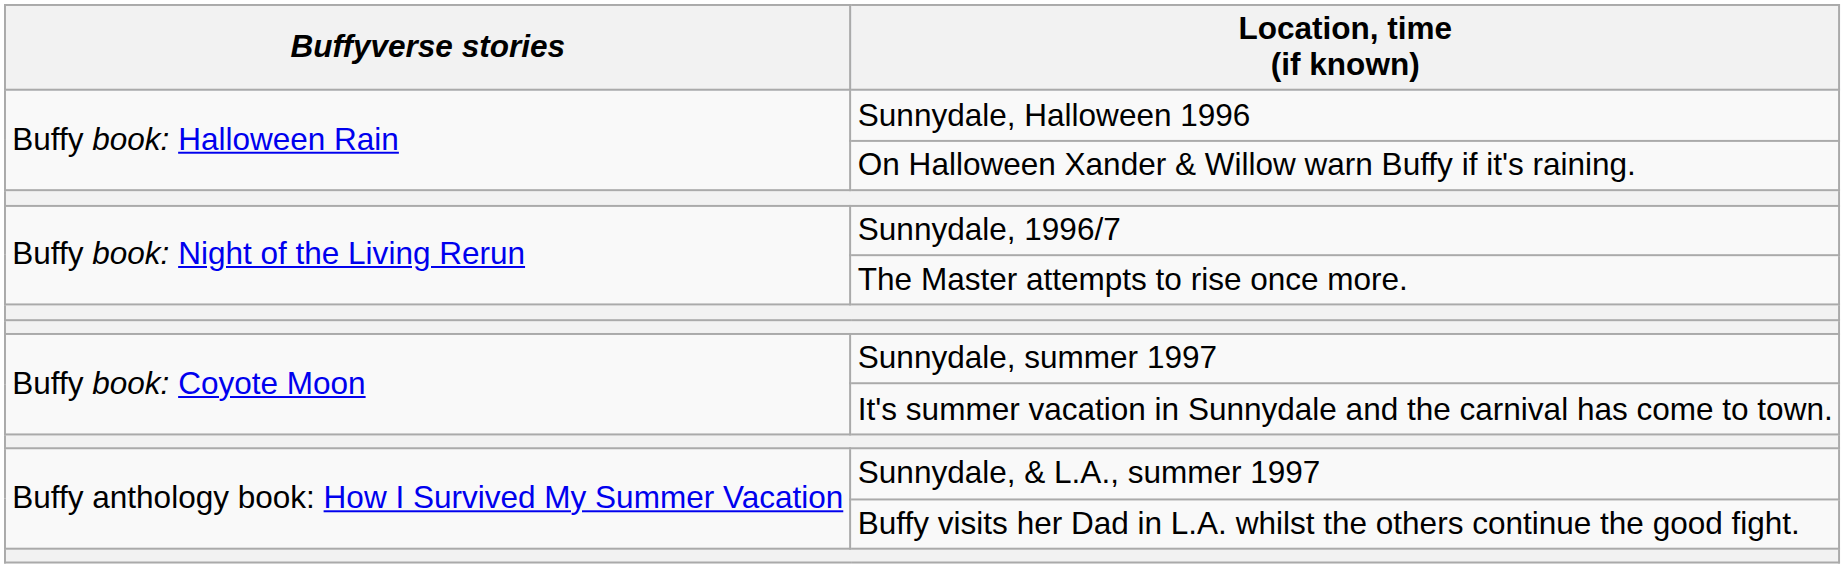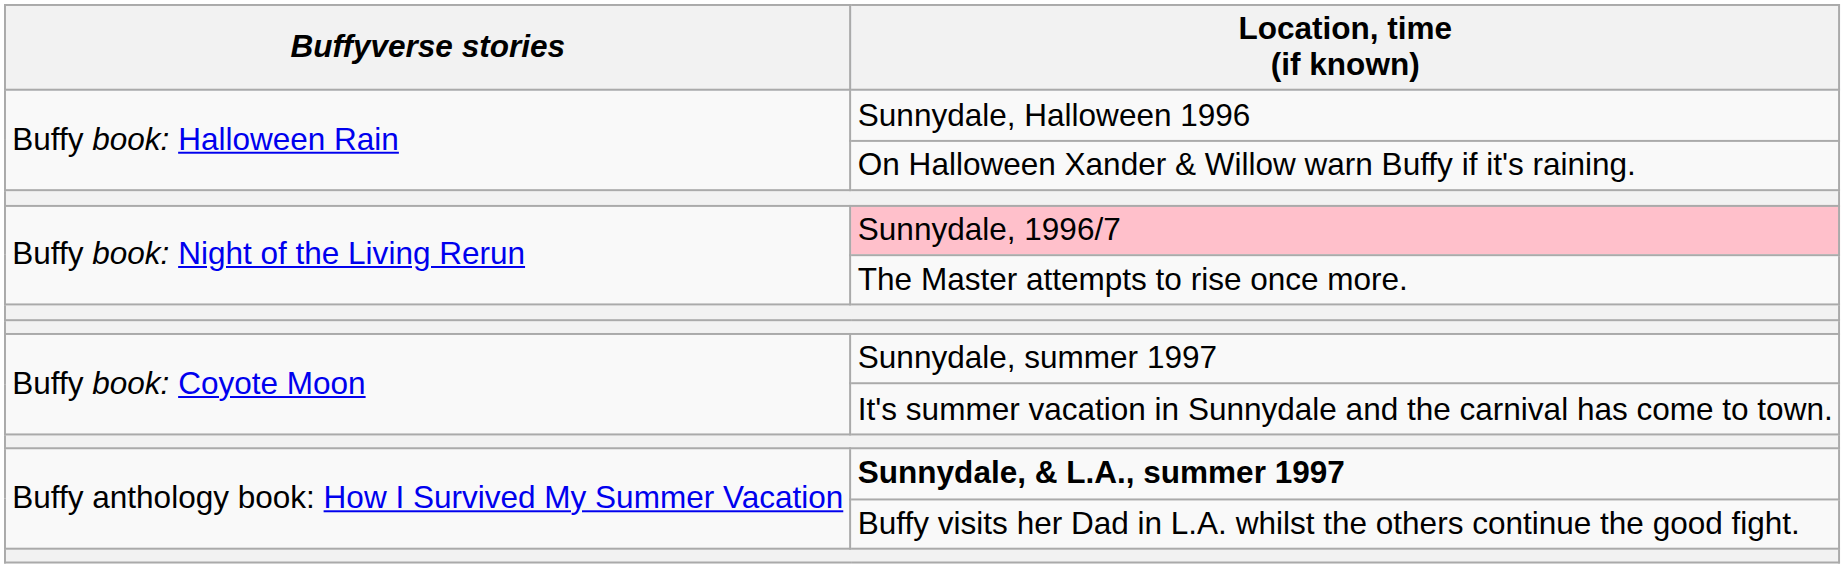(989, 229) no background -> (989, 229) pink background
(1089, 472) normal -> (1101, 472) bold
